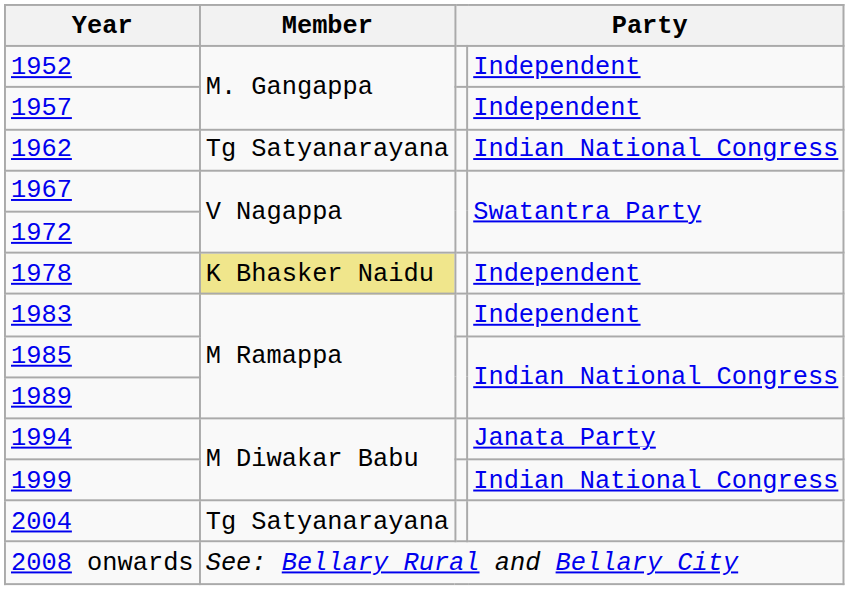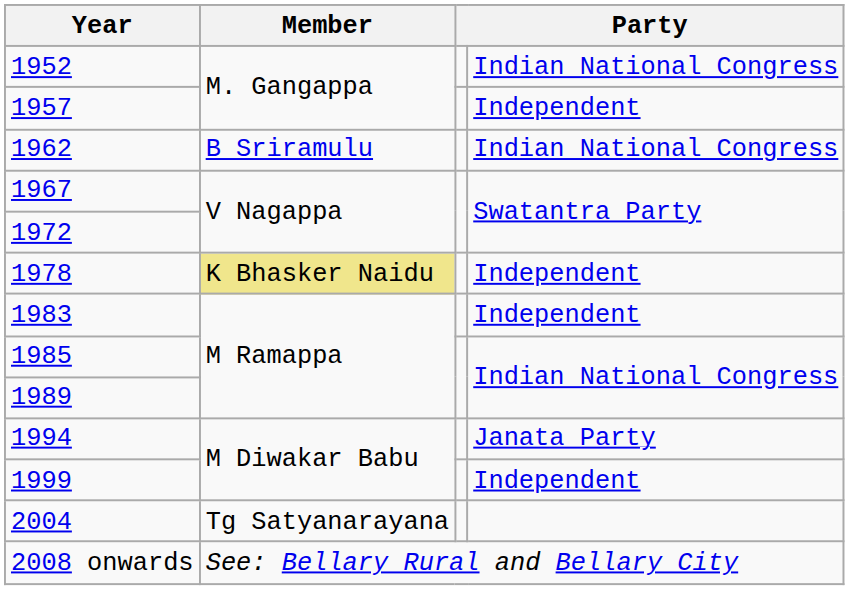(557, 67) Independent -> (656, 67) Indian National Congress
(327, 150) Tg Satyanarayana -> (289, 150) B Sriramulu
(656, 480) Indian National Congress -> (557, 480) Independent
